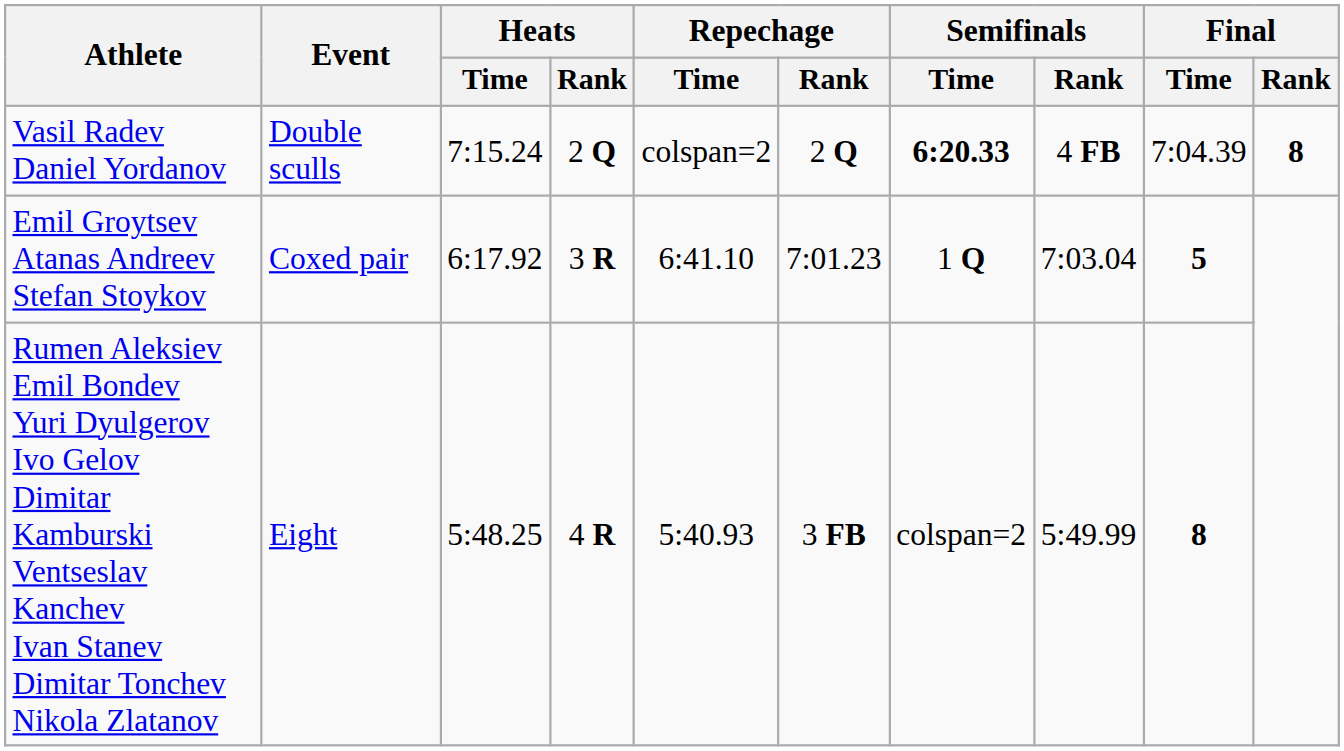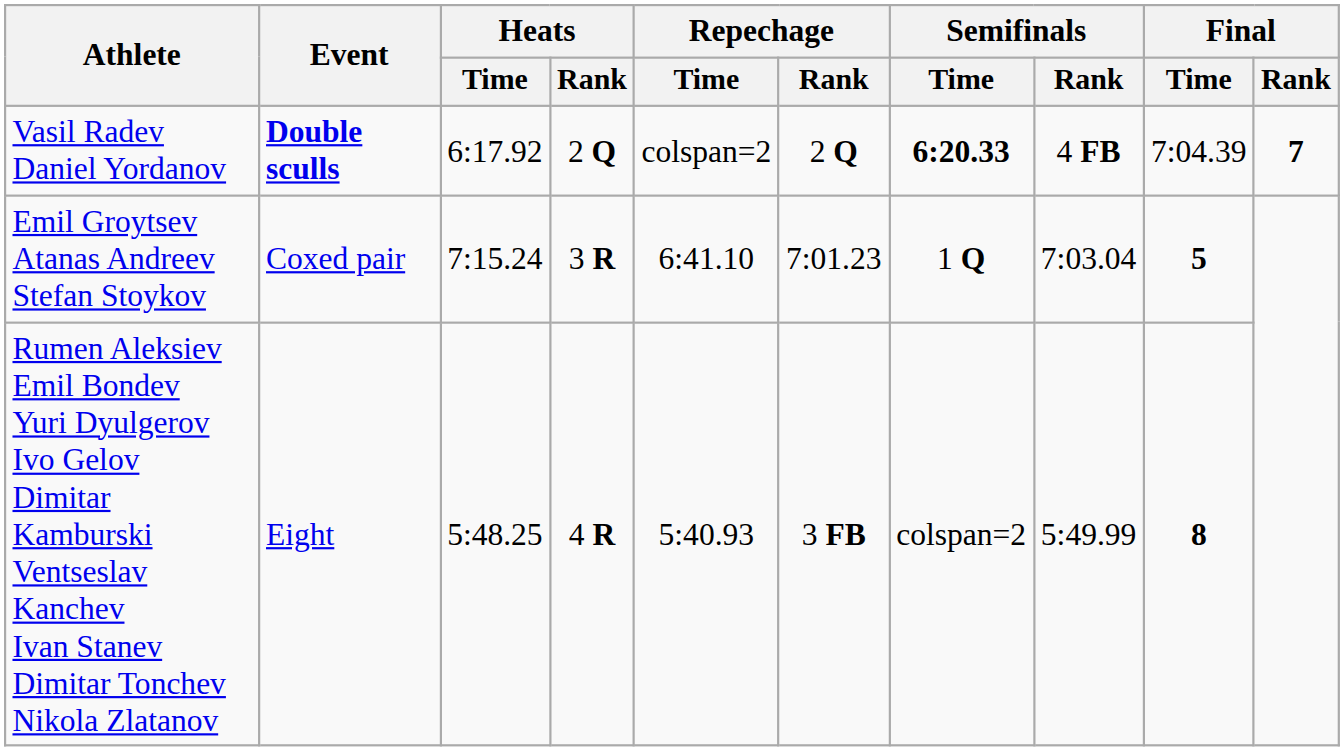(315, 150) normal -> (314, 150) bold
(495, 150) 7:15.24 -> (495, 150) 6:17.92
(1296, 150) 8 -> (1296, 150) 7
(495, 258) 6:17.92 -> (495, 258) 7:15.24
